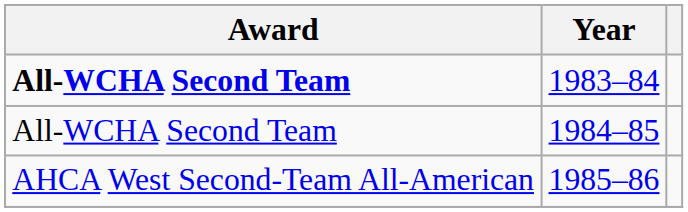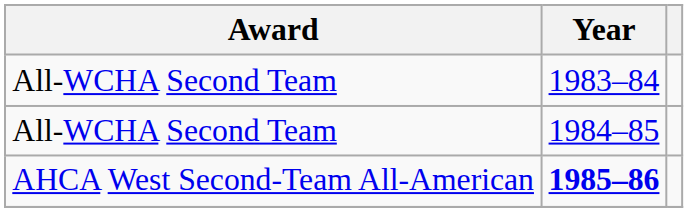(181, 79) bold -> (175, 79) normal
(604, 180) normal -> (604, 180) bold
